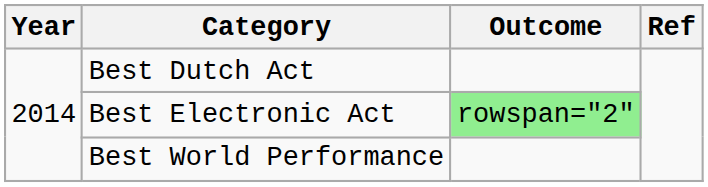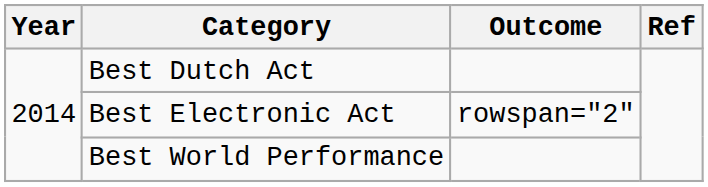(546, 115) lightgreen background -> (546, 115) no background
